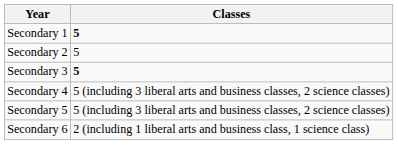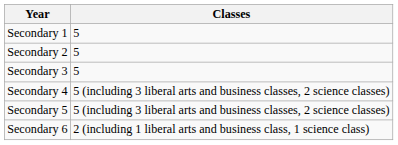(76, 33) bold -> (76, 33) normal
(76, 71) bold -> (76, 71) normal
